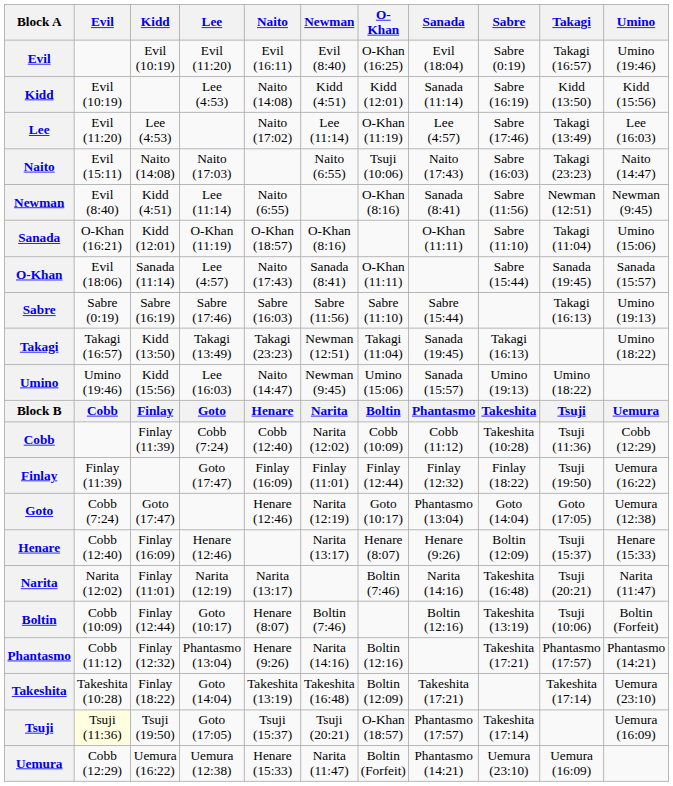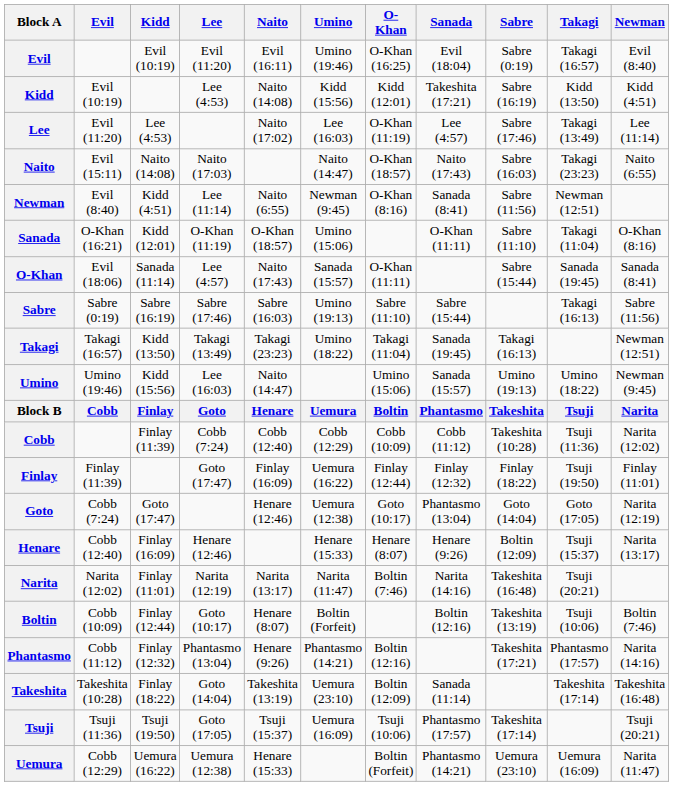columns swapped: (329, 22) <-> (636, 22)
(444, 94) Sanada (11:14) -> (451, 94) Takeshita (17:21)
(383, 166) Tsuji (10:06) -> (391, 166) O-Khan (18:57)
(444, 691) Takeshita (17:21) -> (451, 691) Sanada (11:14)
(102, 727) lightyellow background -> (102, 727) no background
(383, 727) O-Khan (18:57) -> (391, 727) Tsuji (10:06)
